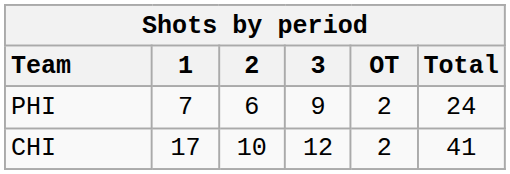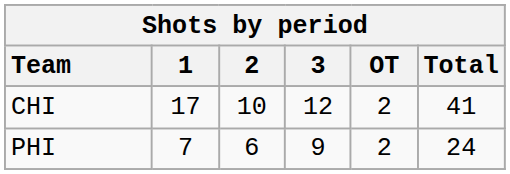rows swapped: (34, 148) <-> (34, 107)
